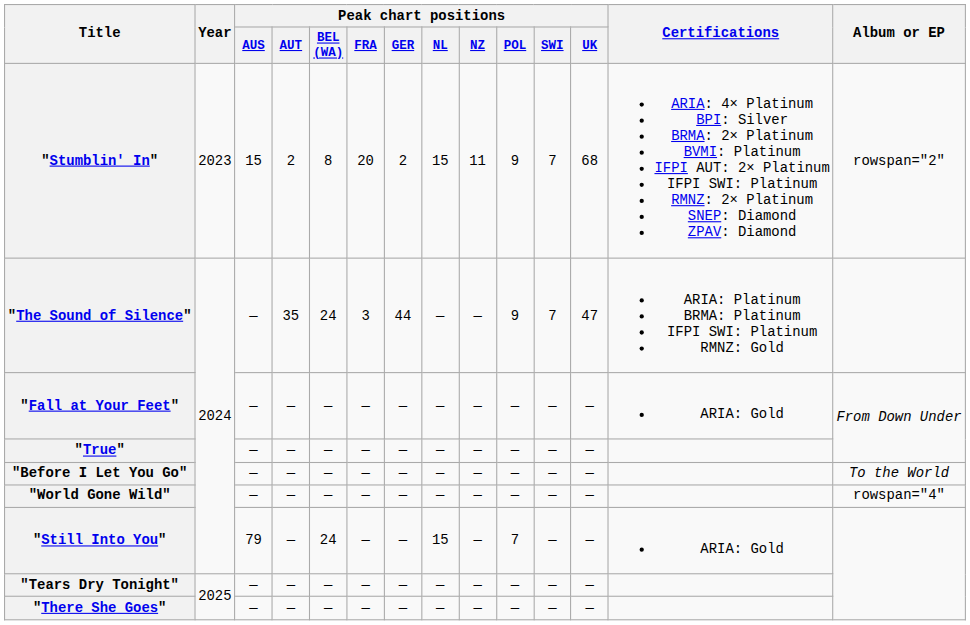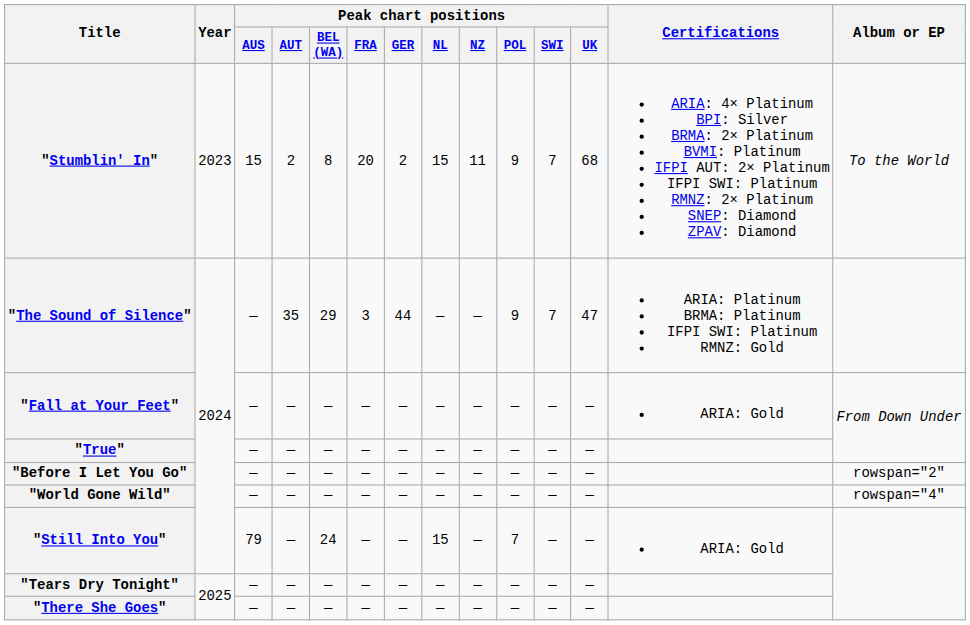(899, 161) rowspan="2" -> (899, 161) To the World
(328, 316) 24 -> (328, 316) 29
(899, 473) To the World -> (899, 473) rowspan="2"
